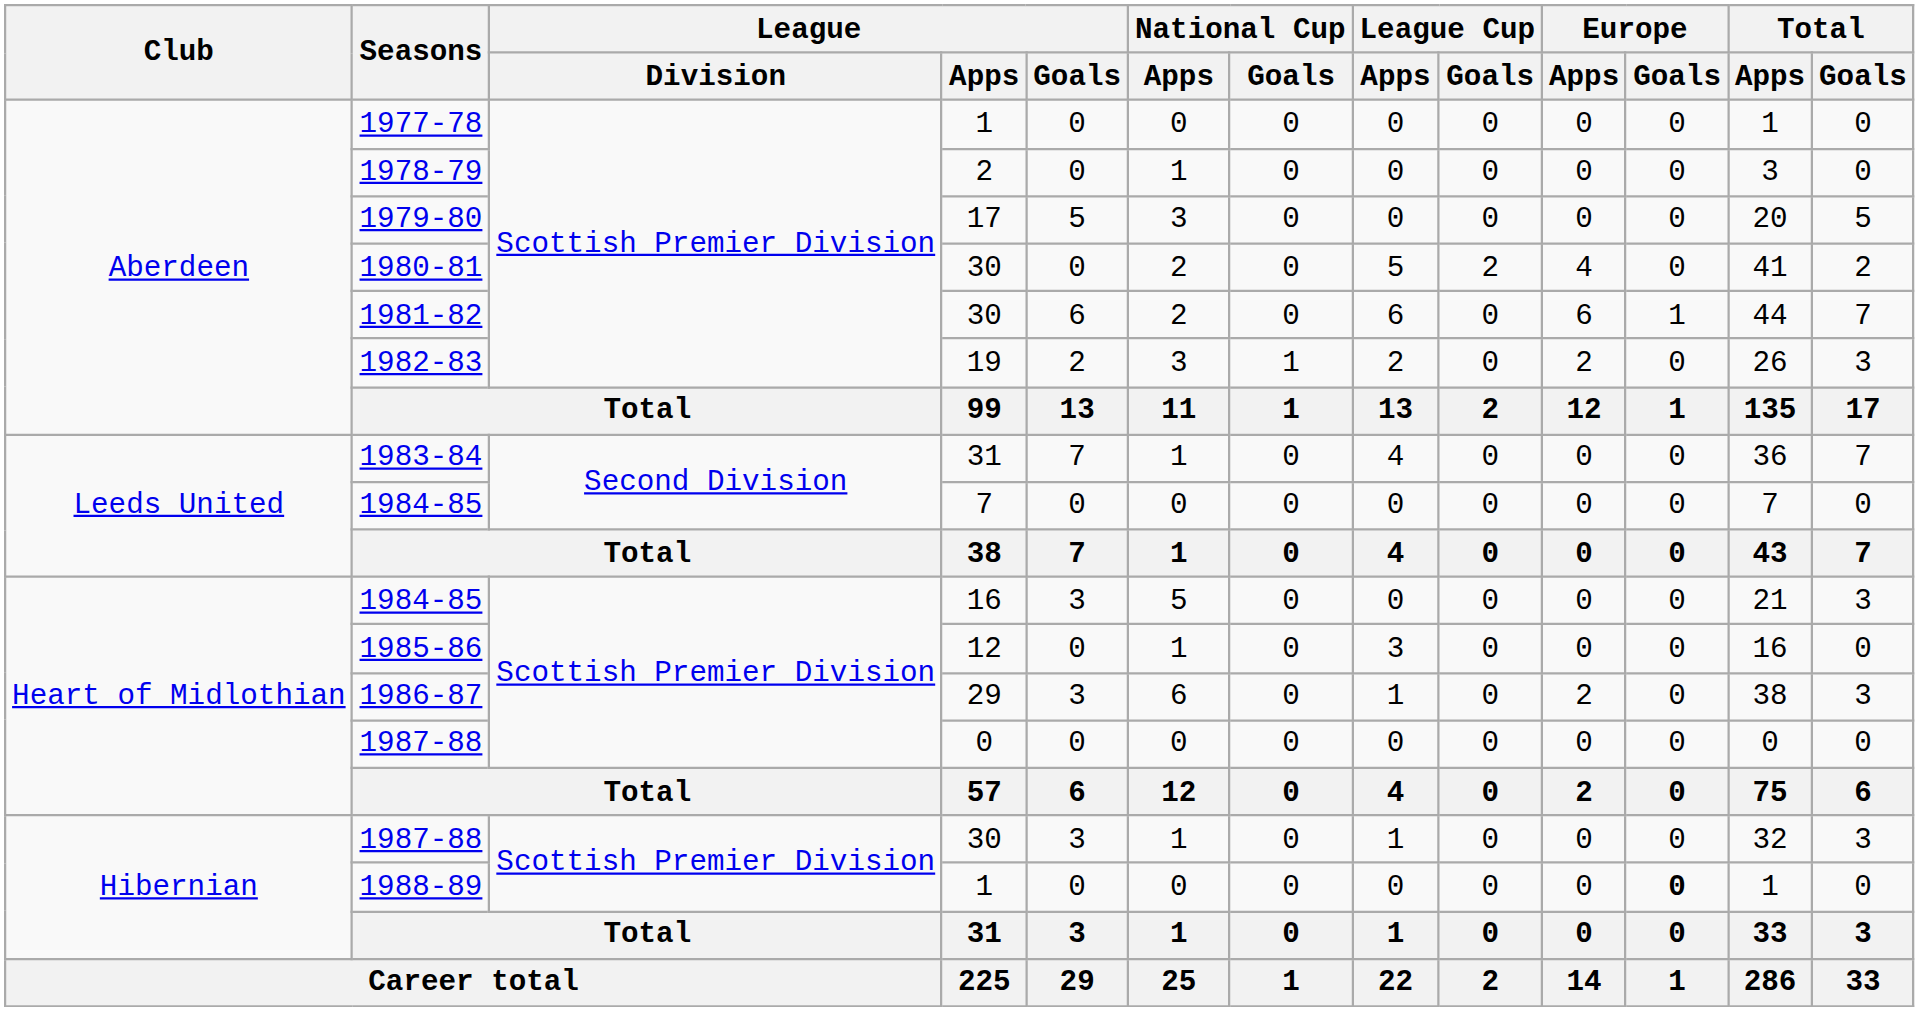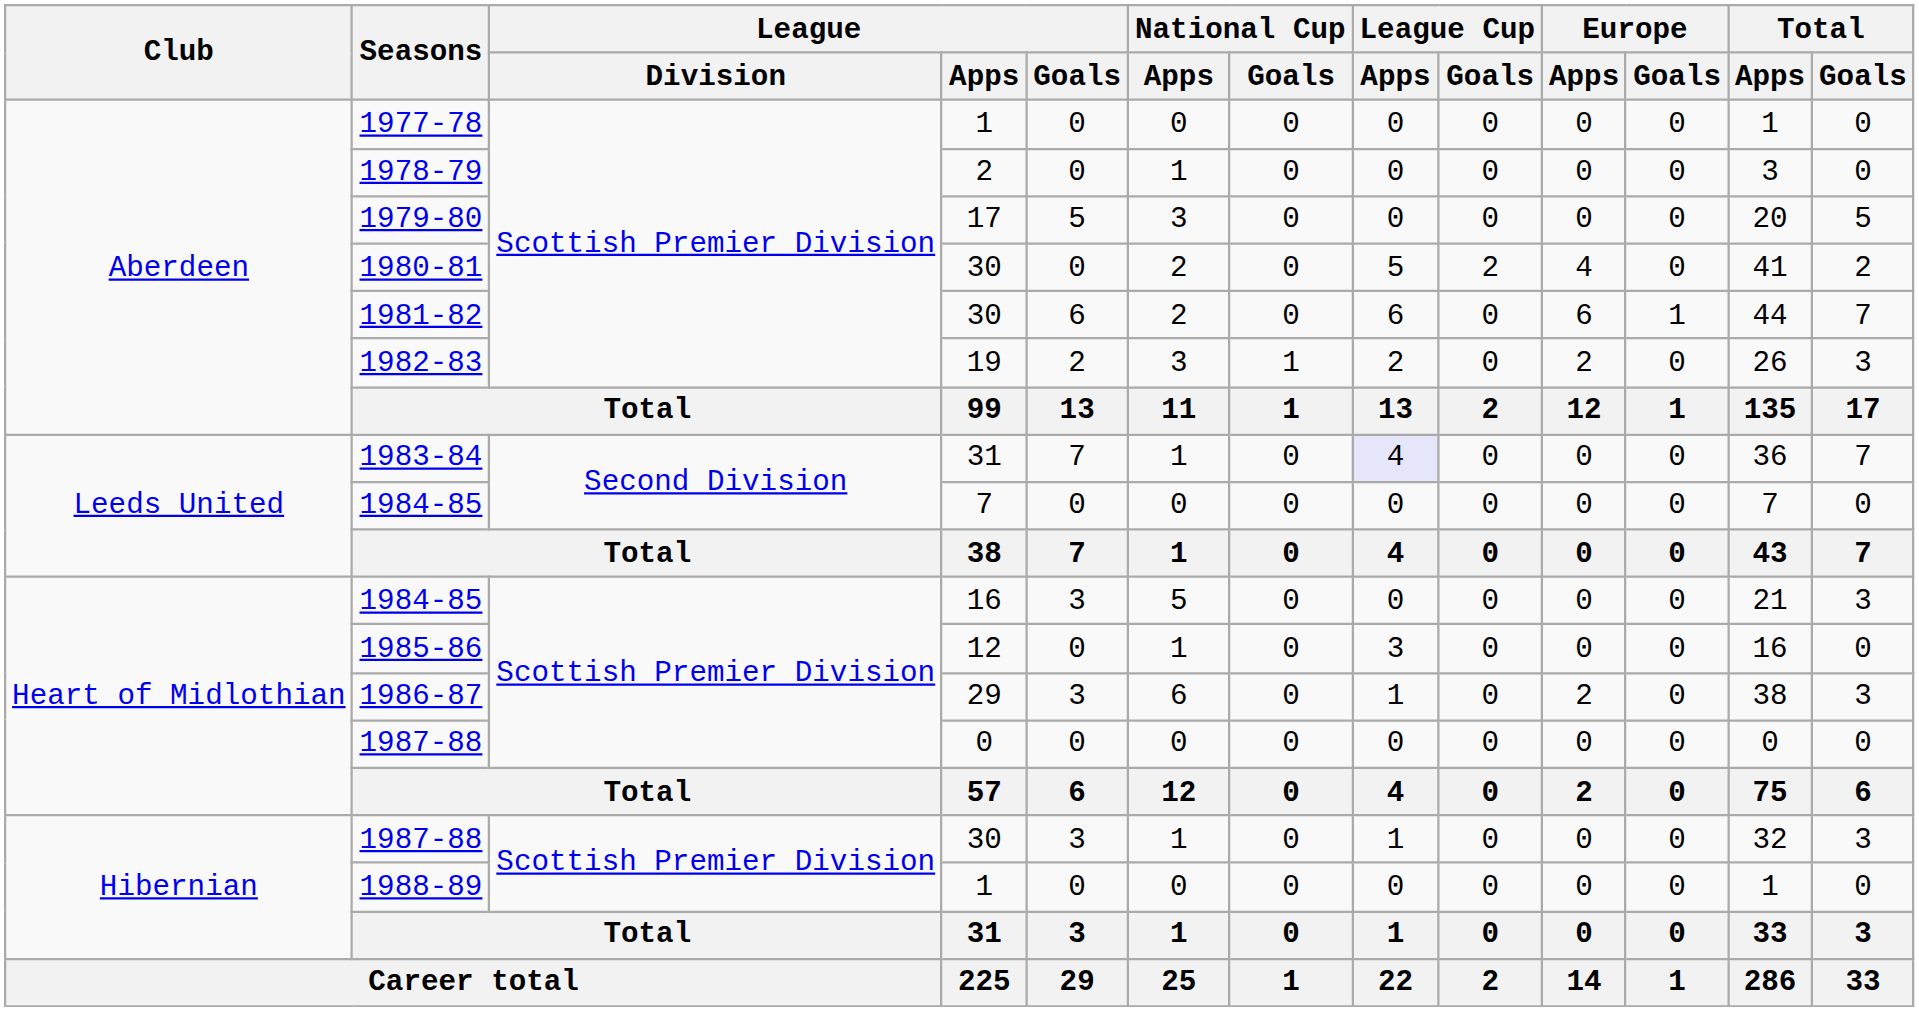(1395, 458) no background -> (1395, 458) lavender background
(1677, 887) bold -> (1677, 887) normal
